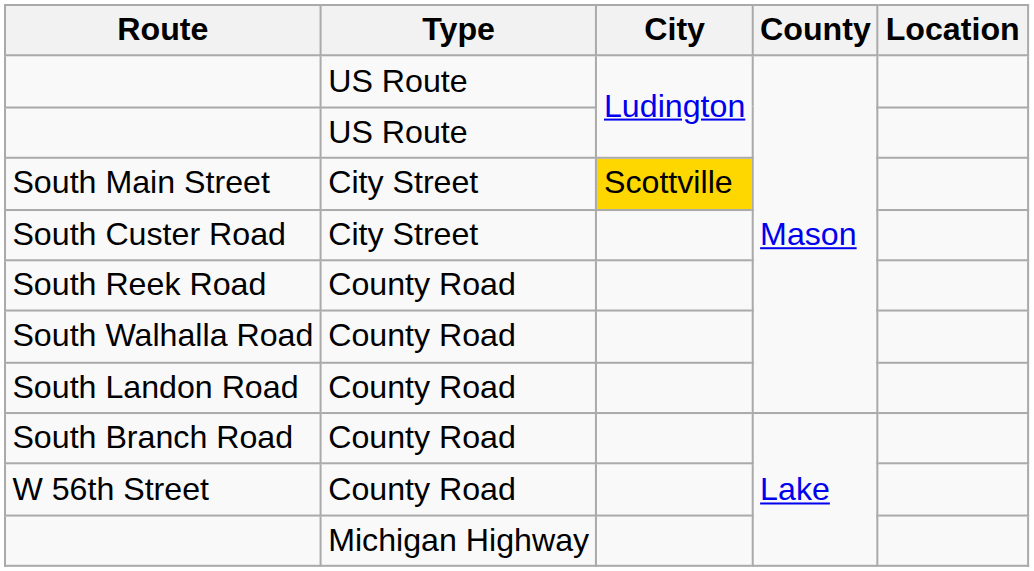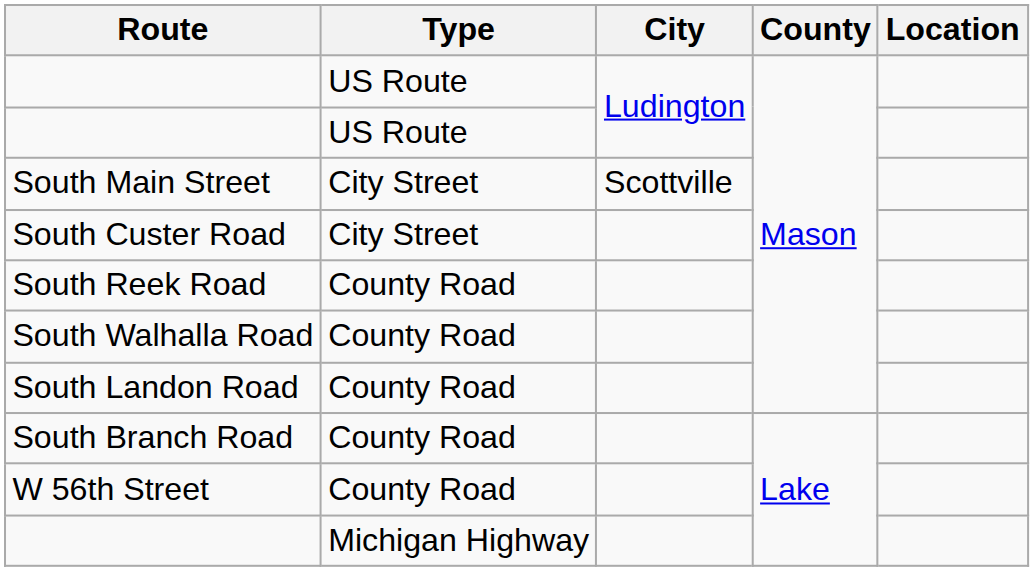(668, 183) gold background -> (668, 183) no background
